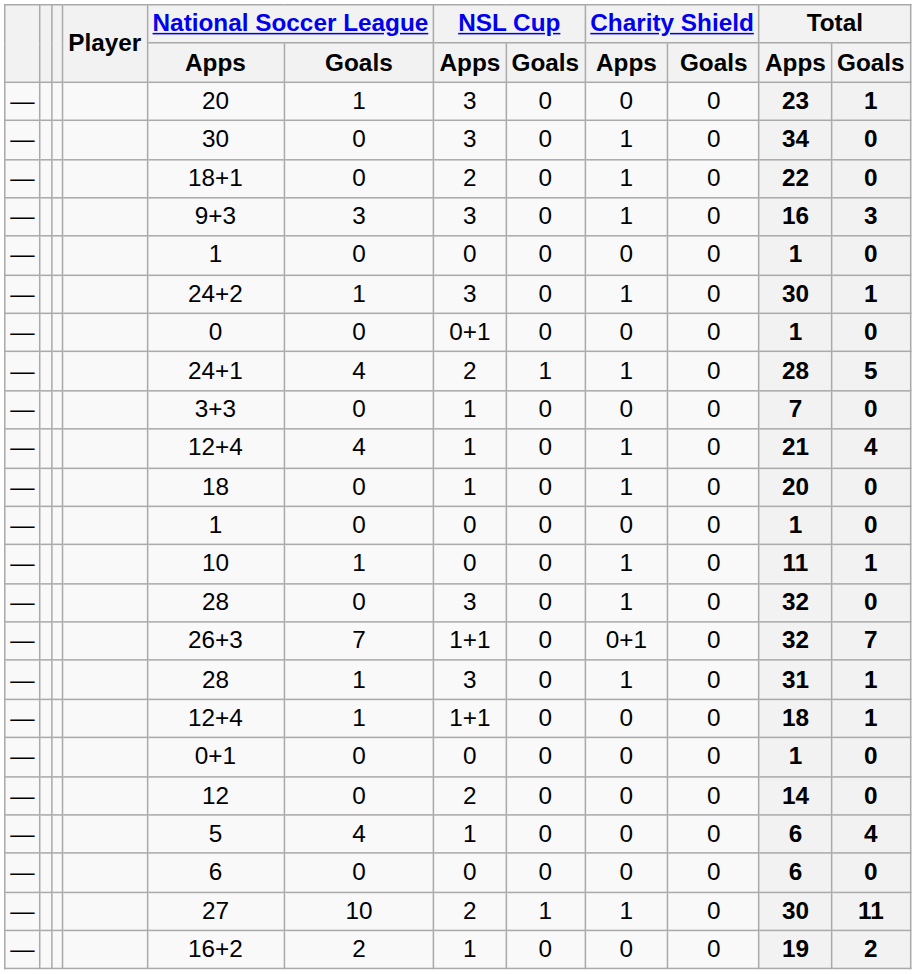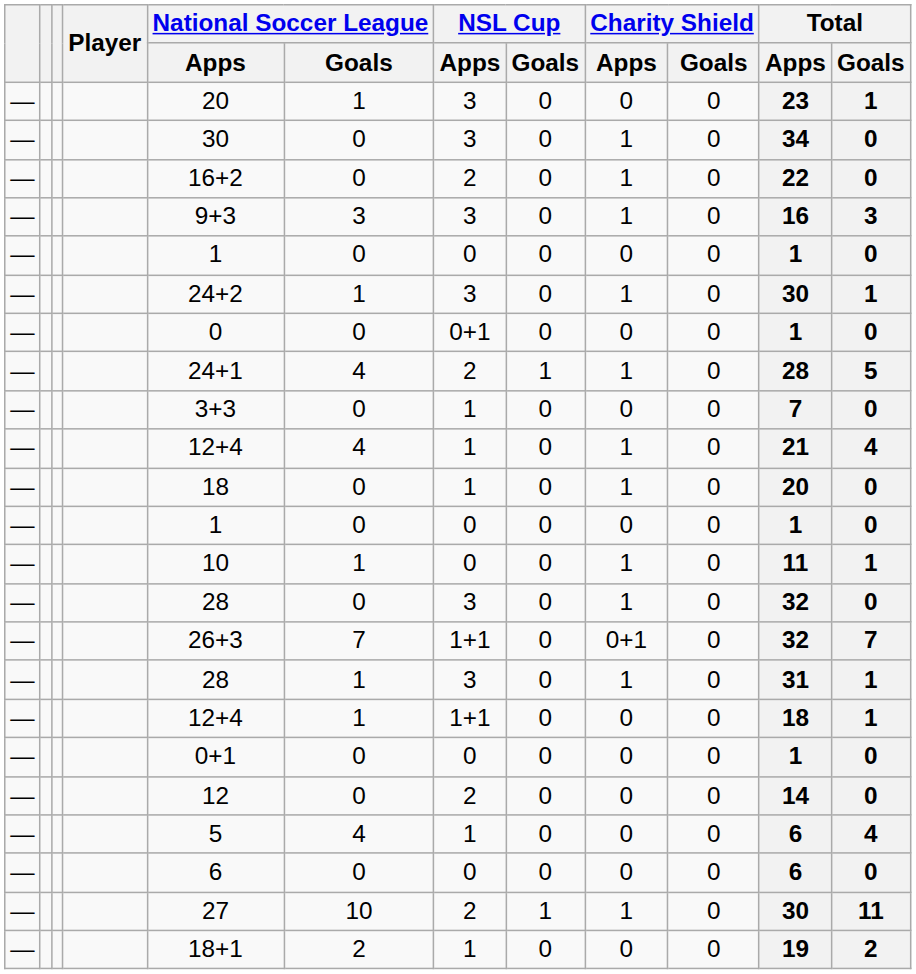(215, 178) 18+1 -> (215, 178) 16+2
(215, 949) 16+2 -> (215, 949) 18+1
